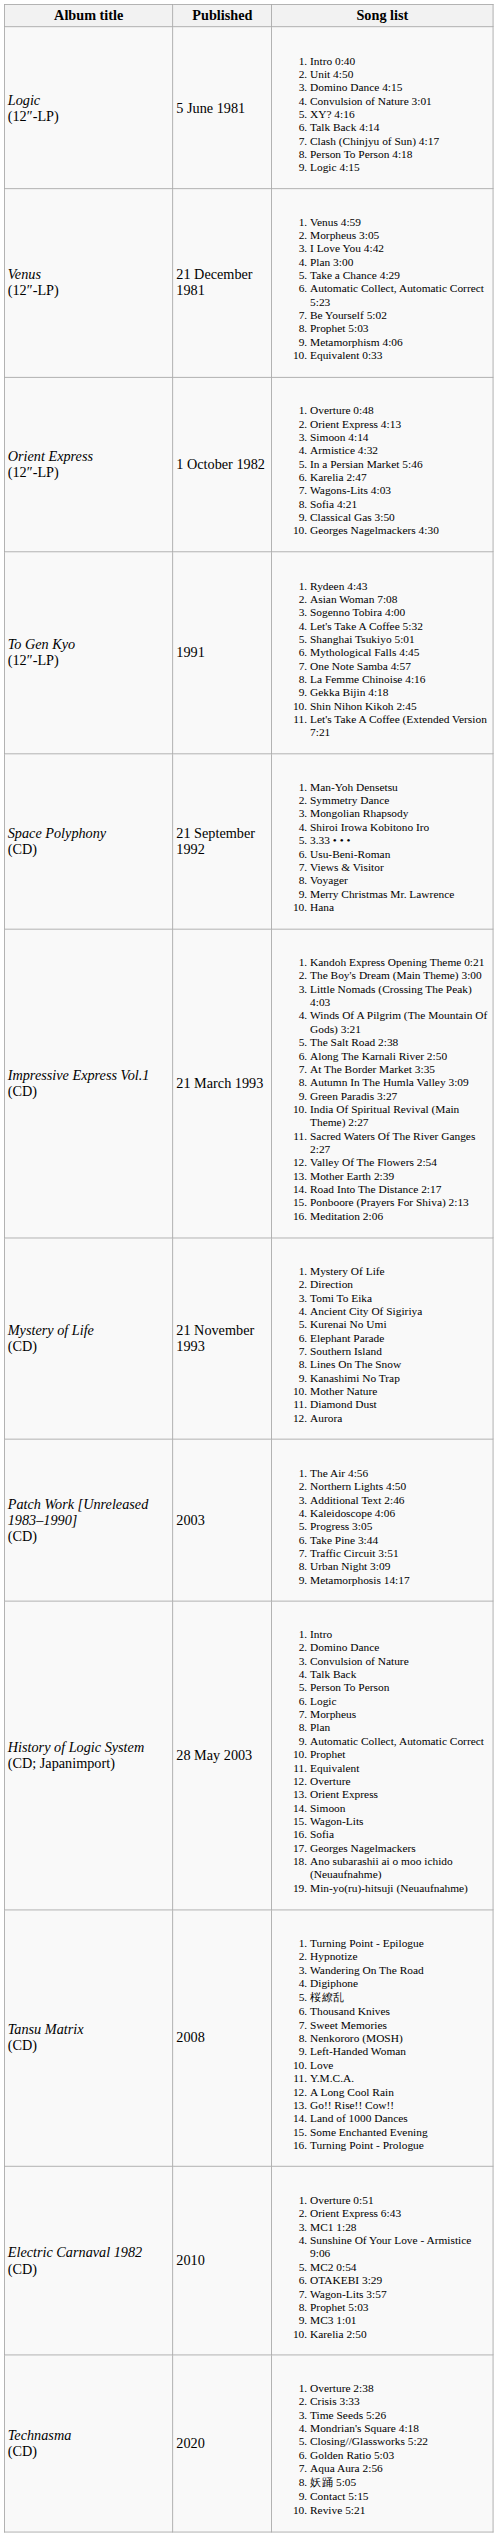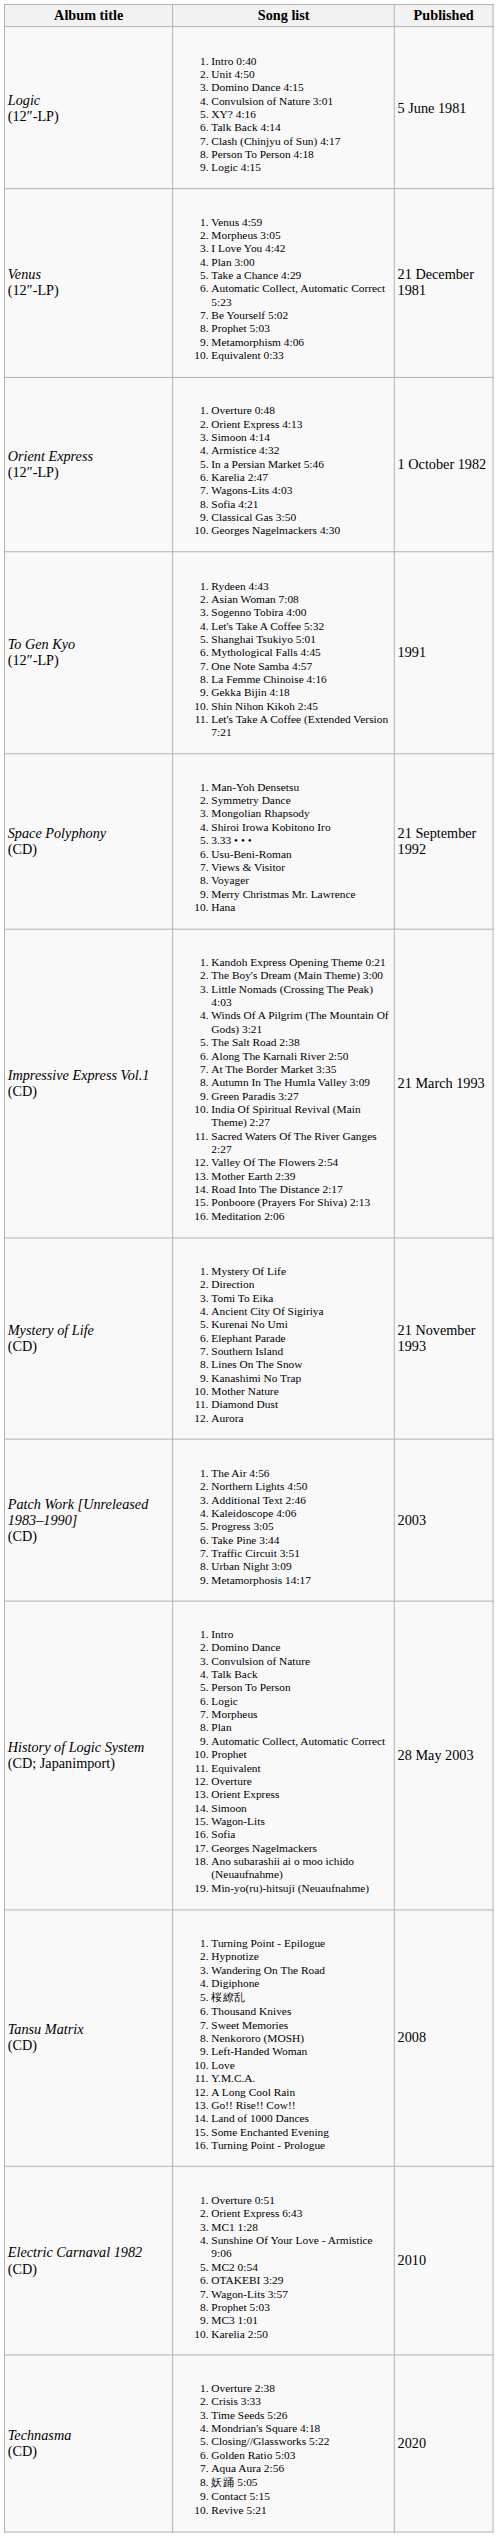columns swapped: (222, 15) <-> (382, 15)
